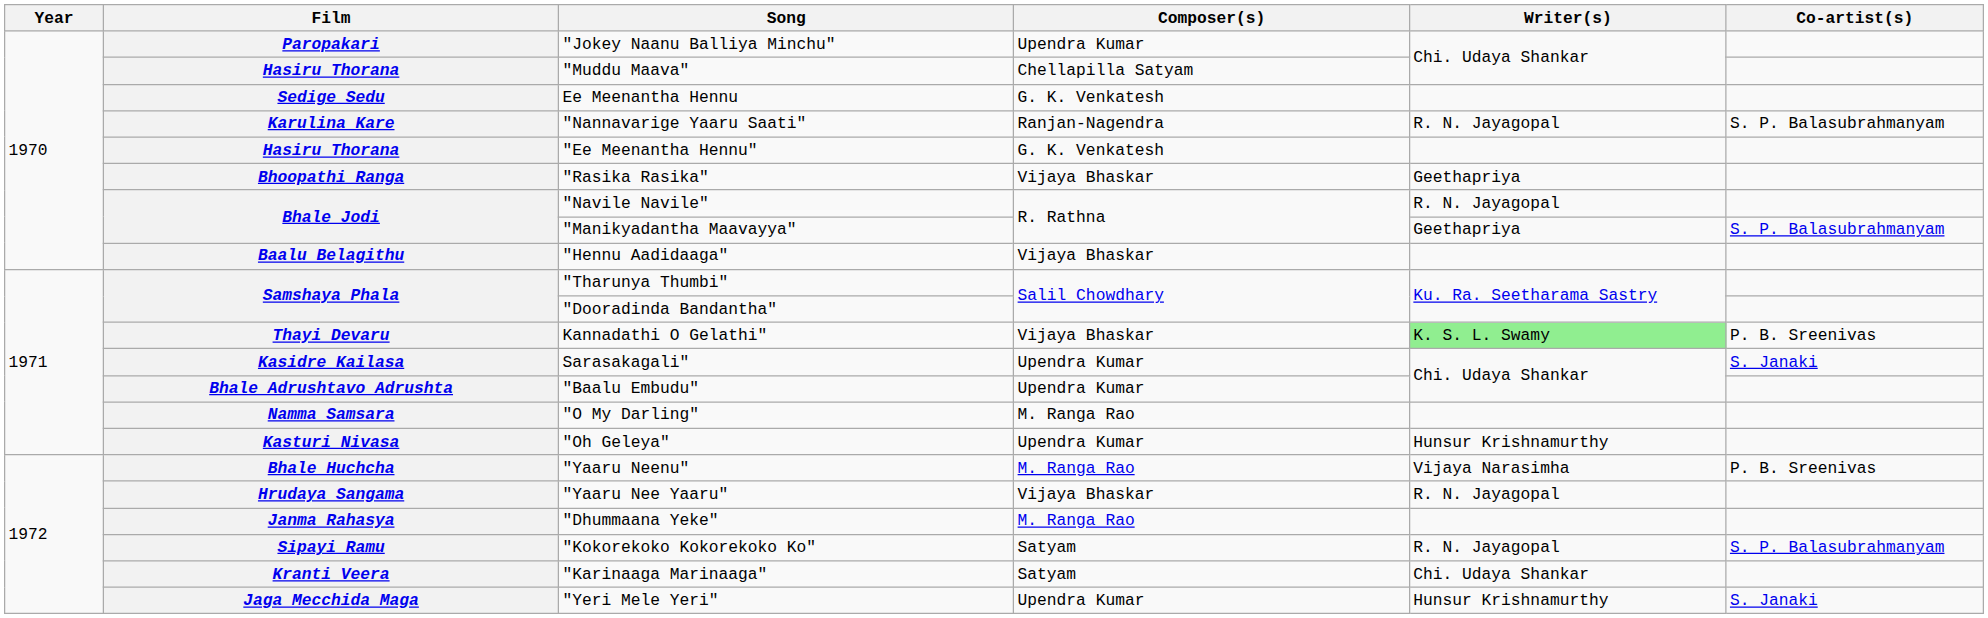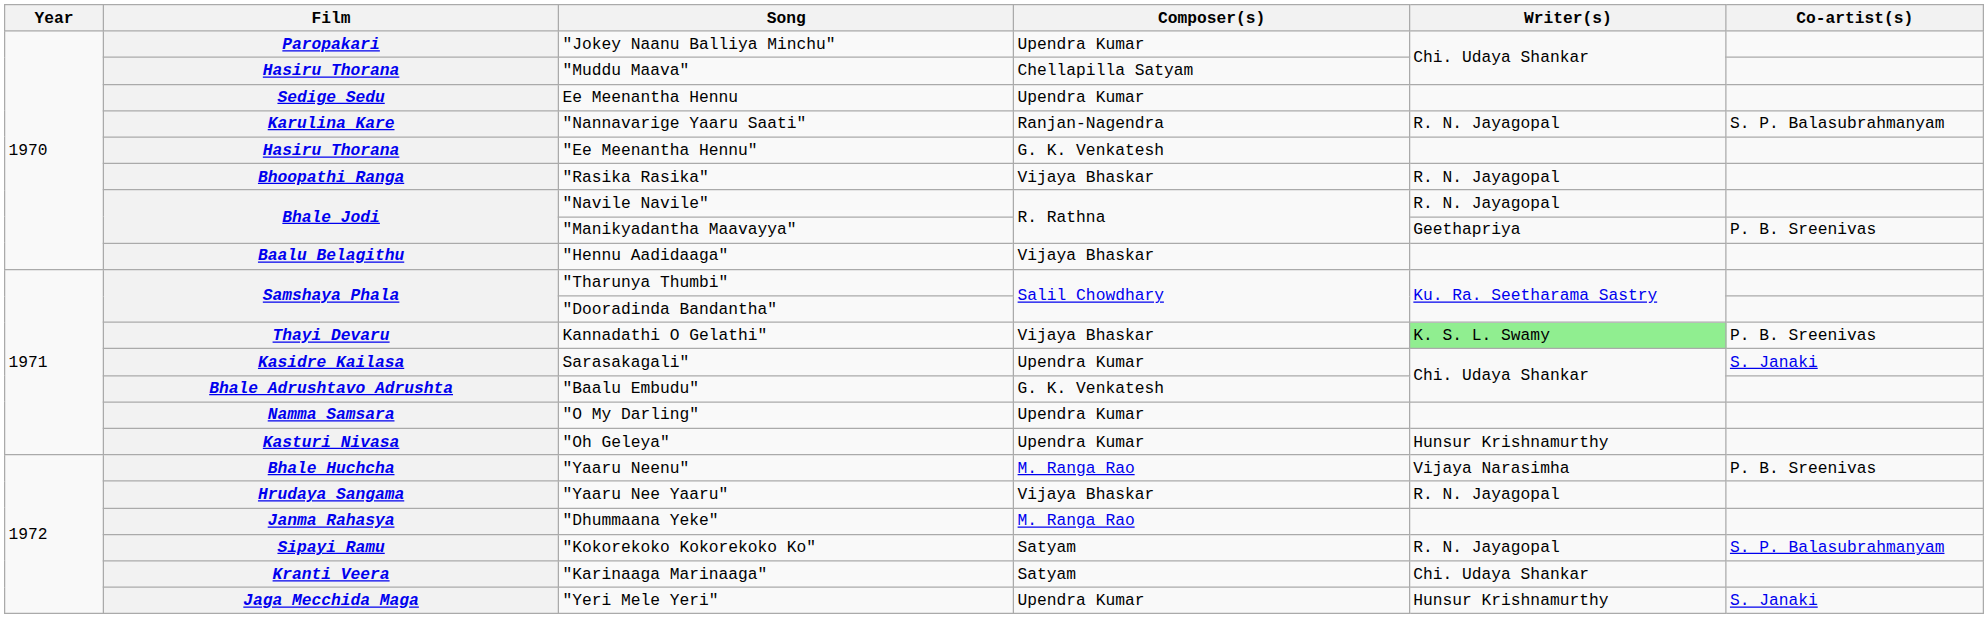(1091, 97) G. K. Venkatesh -> (1081, 97) Upendra Kumar
(1467, 177) Geethapriya -> (1486, 177) R. N. Jayagopal
(1837, 230) S. P. Balasubrahmanyam -> (1803, 230) P. B. Sreenivas
(1081, 389) Upendra Kumar -> (1091, 389) G. K. Venkatesh
(1076, 415) M. Ranga Rao -> (1081, 415) Upendra Kumar
